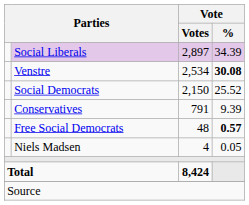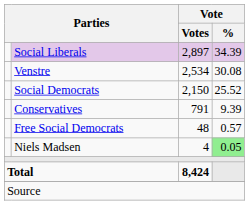(228, 71) bold -> (228, 71) normal
(231, 128) bold -> (231, 128) normal
(231, 147) no background -> (231, 147) lightgreen background
